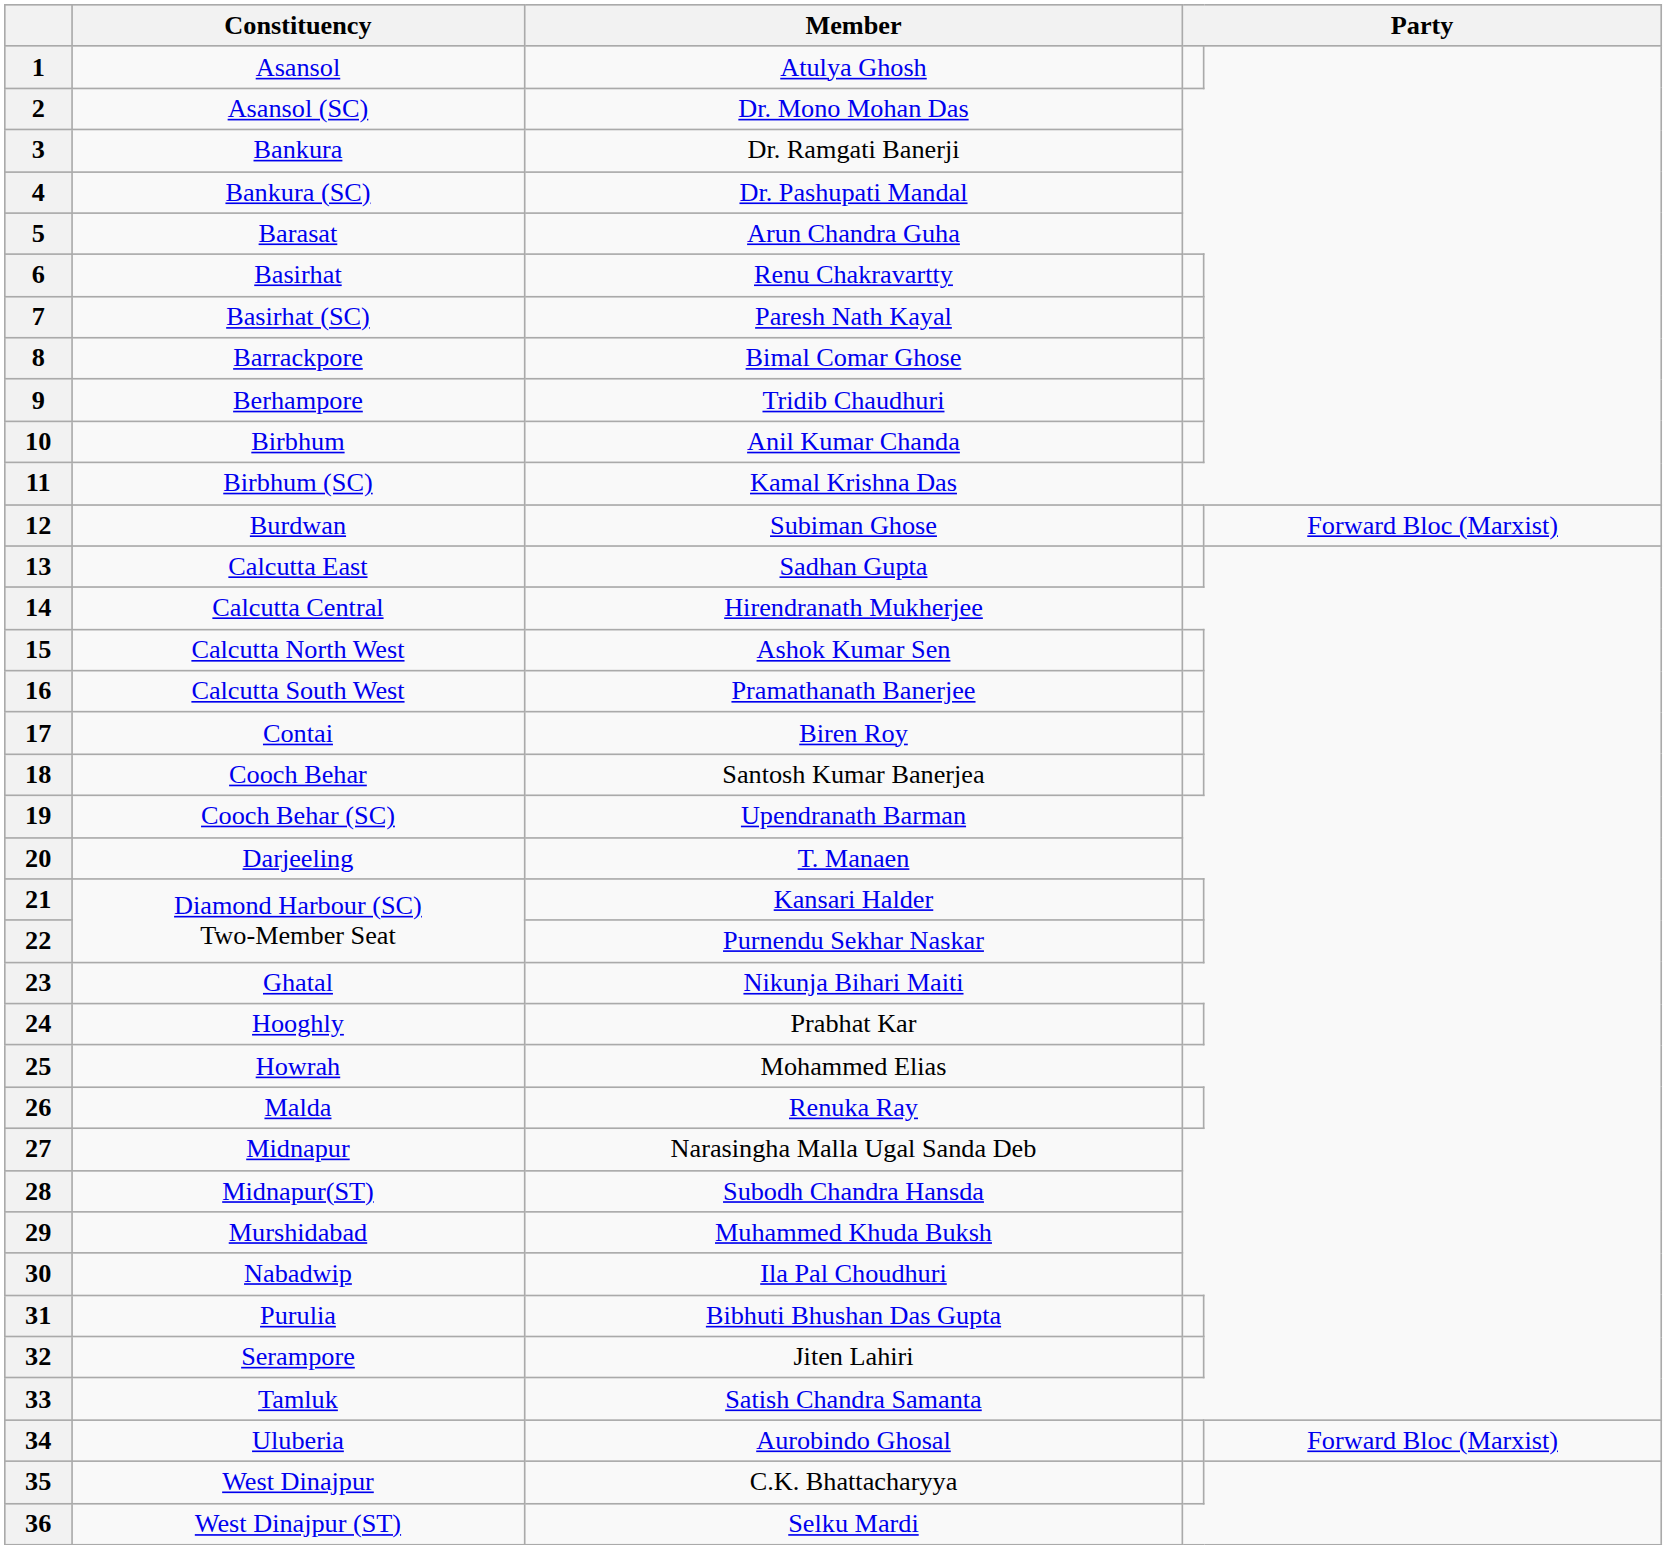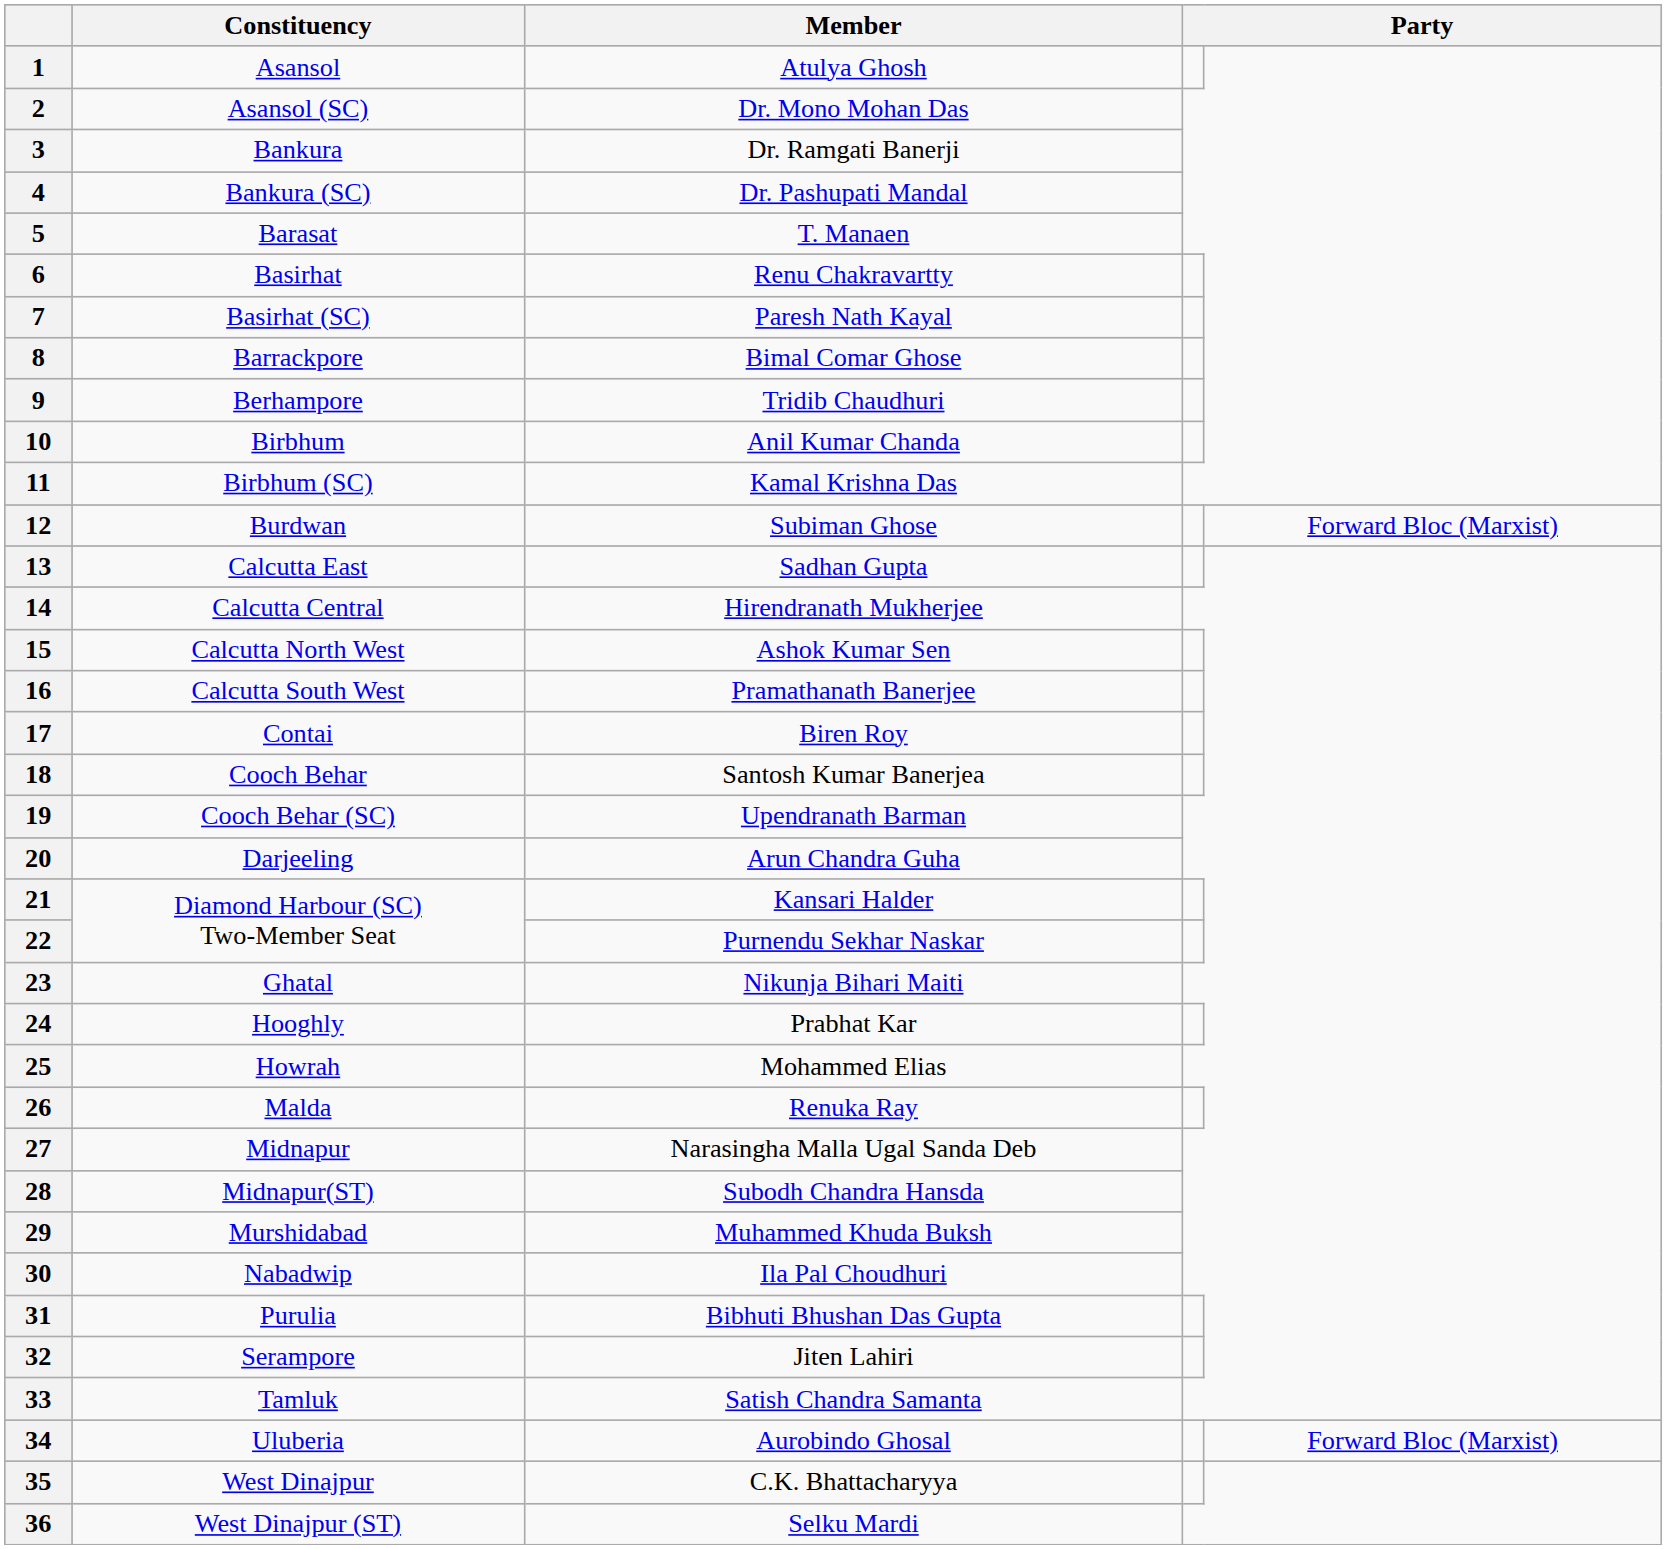(853, 233) Arun Chandra Guha -> (853, 233) T. Manaen
(853, 857) T. Manaen -> (853, 857) Arun Chandra Guha
